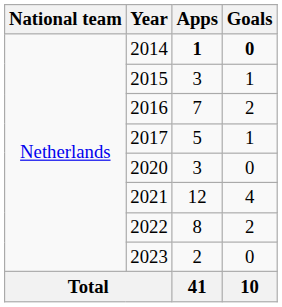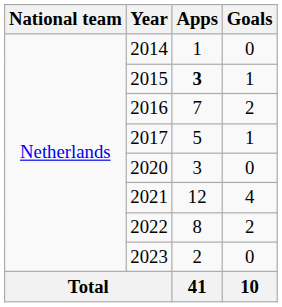(197, 49) bold -> (197, 49) normal
(250, 49) bold -> (250, 49) normal
(197, 78) normal -> (197, 78) bold
